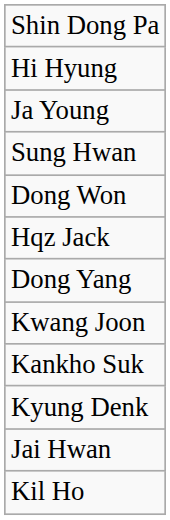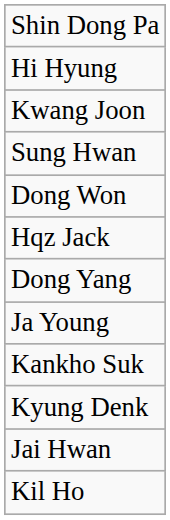(60, 110) Ja Young -> (78, 110) Kwang Joon
(78, 322) Kwang Joon -> (60, 322) Ja Young
